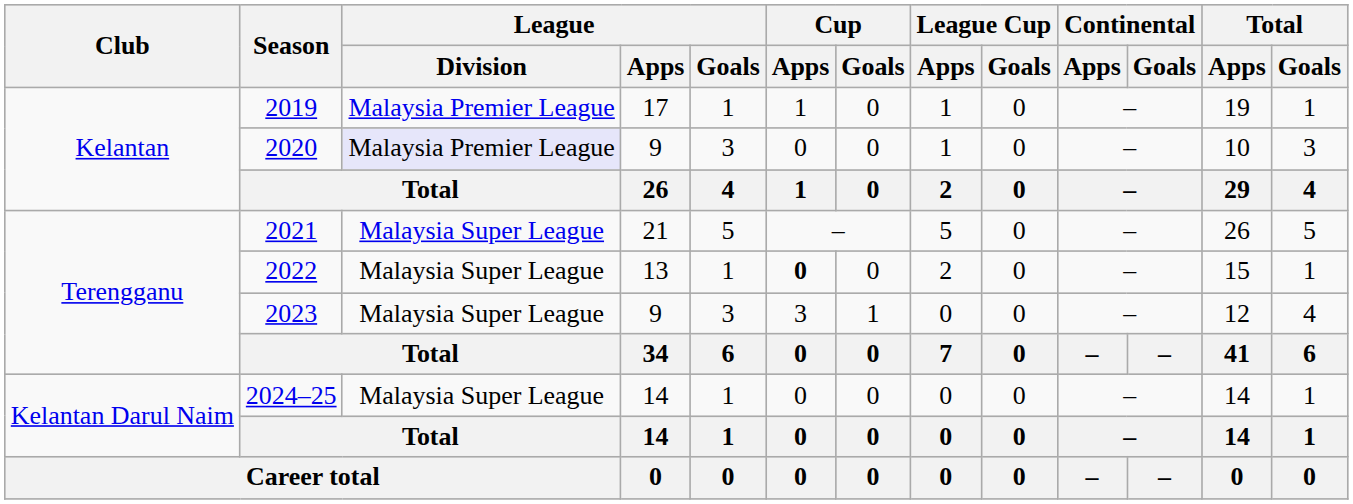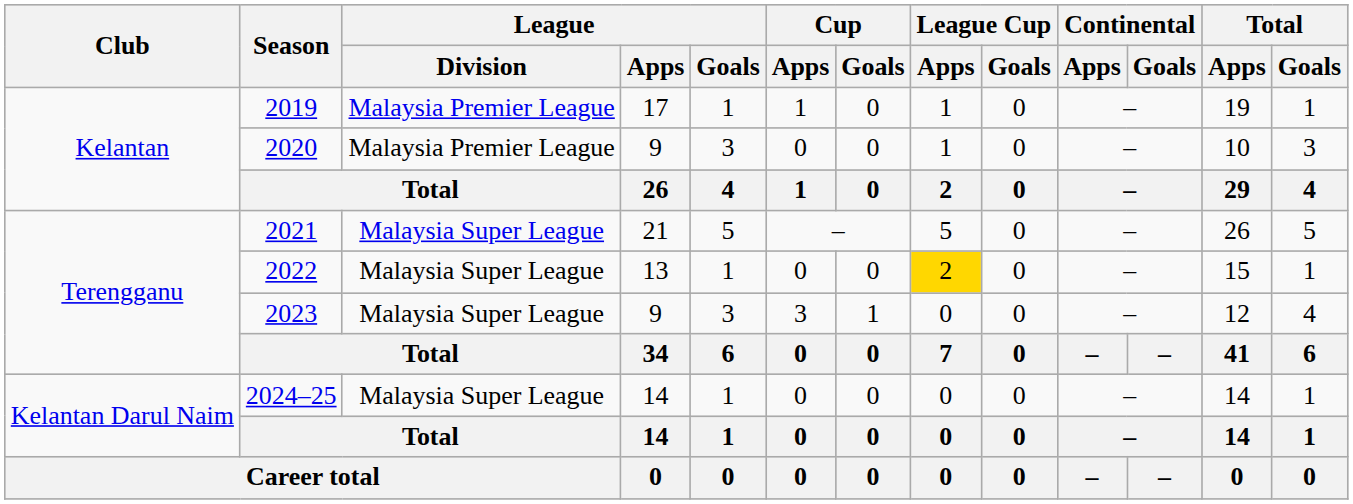(482, 148) lavender background -> (482, 148) no background
(800, 271) bold -> (800, 271) normal
(946, 271) no background -> (946, 271) gold background
